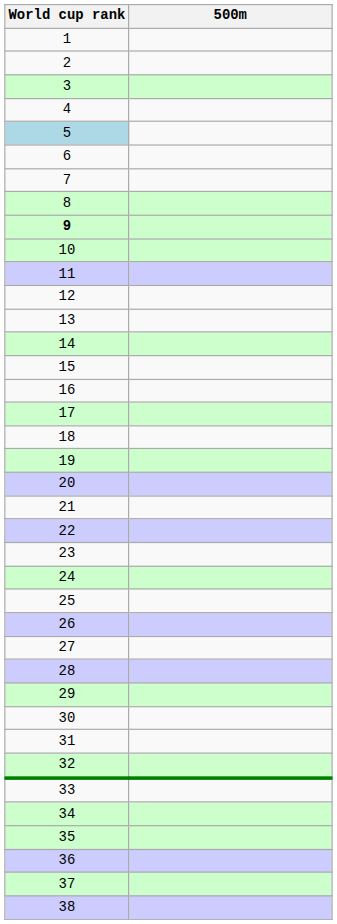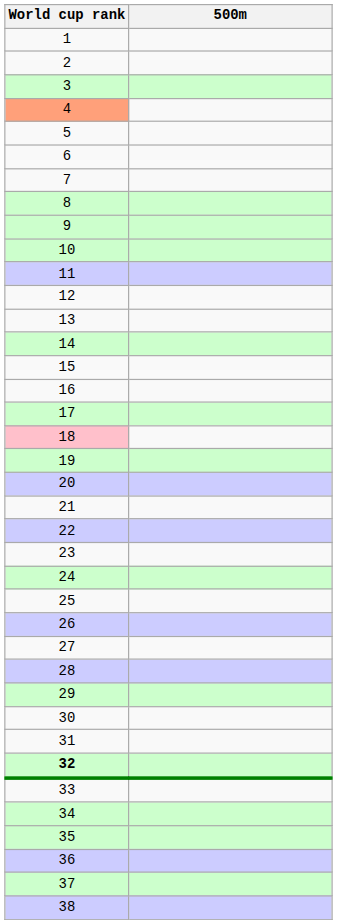(67, 110) no background -> (67, 110) lightsalmon background
(67, 133) lightblue background -> (67, 133) no background
(67, 226) bold -> (67, 226) normal
(67, 437) no background -> (67, 437) pink background
(67, 764) normal -> (67, 764) bold
